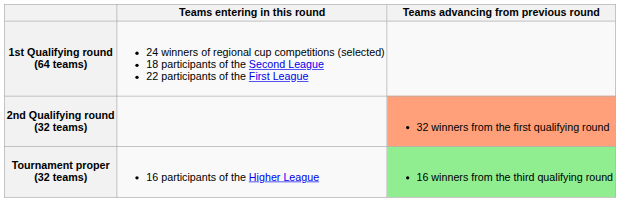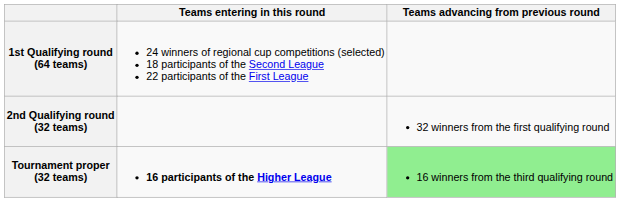(501, 127) lightsalmon background -> (501, 127) no background
(252, 178) normal -> (252, 178) bold
